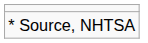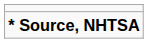(72, 24) normal -> (74, 24) bold
